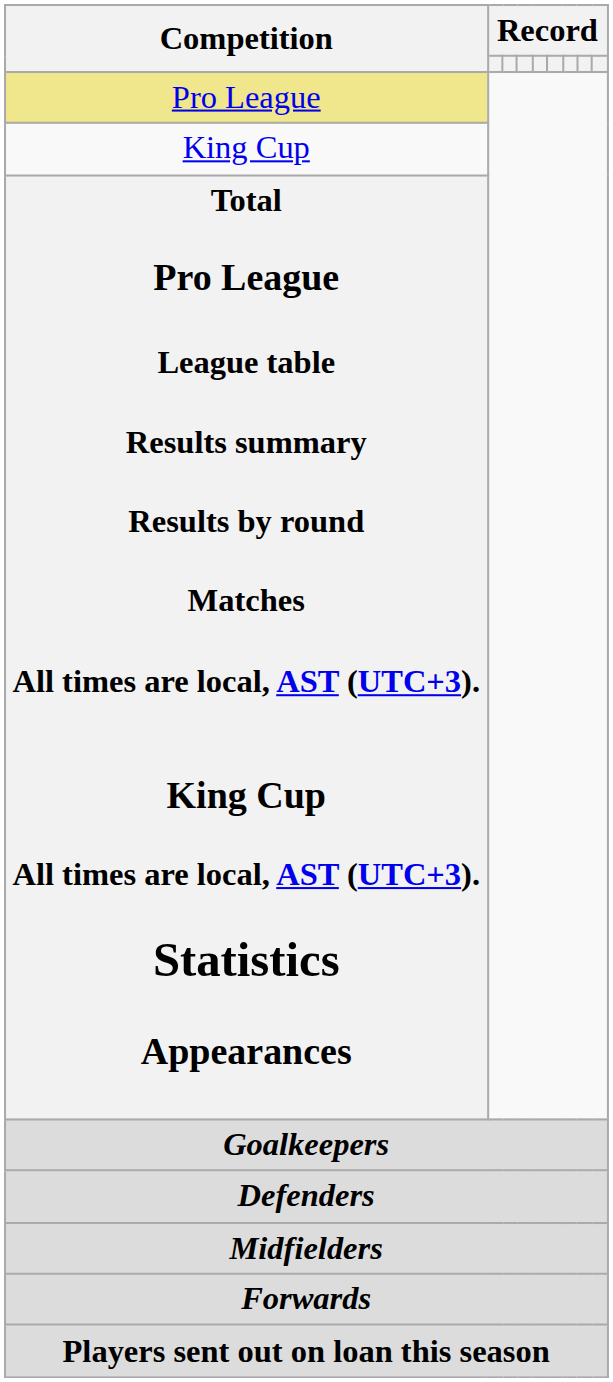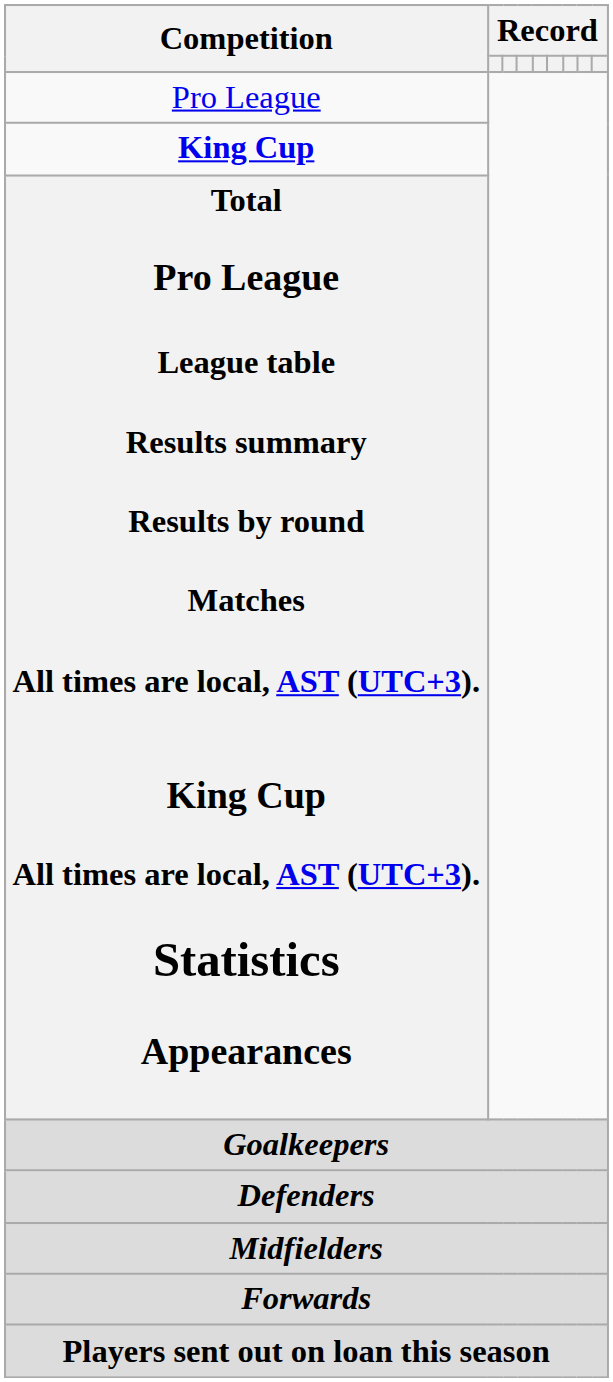(246, 96) khaki background -> (246, 96) no background
(246, 148) normal -> (246, 148) bold
